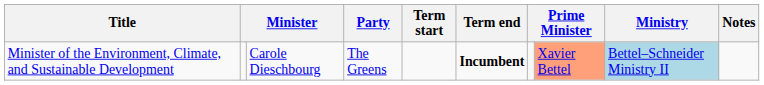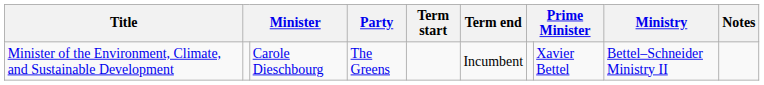(492, 61) bold -> (493, 61) normal
(557, 61) lightsalmon background -> (555, 61) no background
(656, 61) lightblue background -> (655, 61) no background
